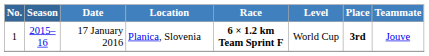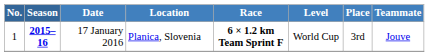(43, 36) normal -> (43, 36) bold
(358, 36) bold -> (358, 36) normal
